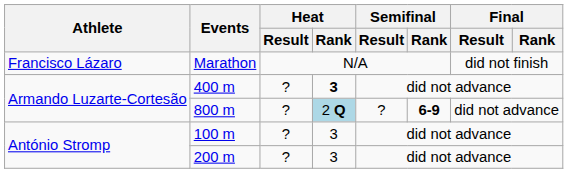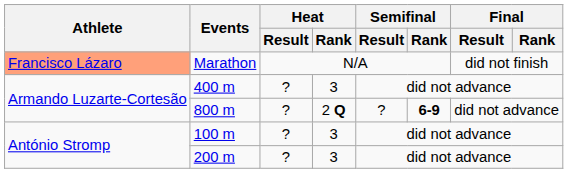(65, 63) no background -> (65, 63) lightsalmon background
(334, 87) bold -> (334, 87) normal
(334, 110) lightblue background -> (334, 110) no background
